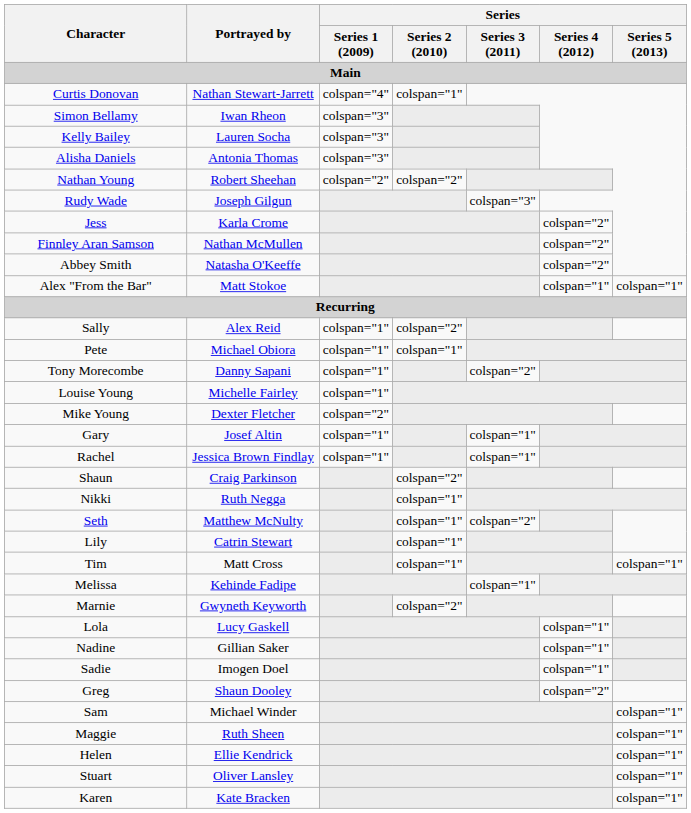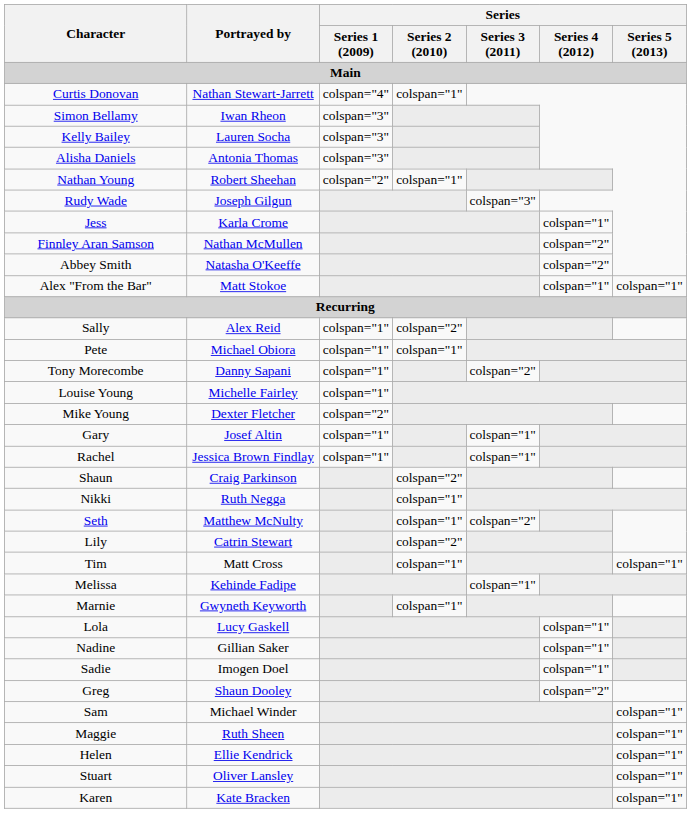(429, 179) colspan="2" -> (429, 179) colspan="1"
(576, 222) colspan="2" -> (576, 222) colspan="1"
(429, 541) colspan="1" -> (429, 541) colspan="2"
(429, 605) colspan="2" -> (429, 605) colspan="1"
